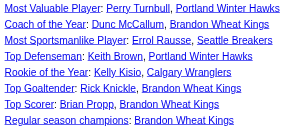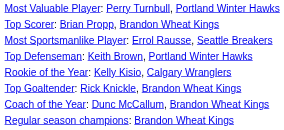(137, 24) Coach of the Year: Dunc McCallum, Brandon Wheat Kings -> (112, 24) Top Scorer: Brian Propp, Brandon Wheat Kings
(112, 104) Top Scorer: Brian Propp, Brandon Wheat Kings -> (137, 104) Coach of the Year: Dunc McCallum, Brandon Wheat Kings
